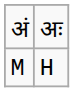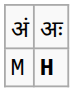(47, 68) normal -> (47, 68) bold
